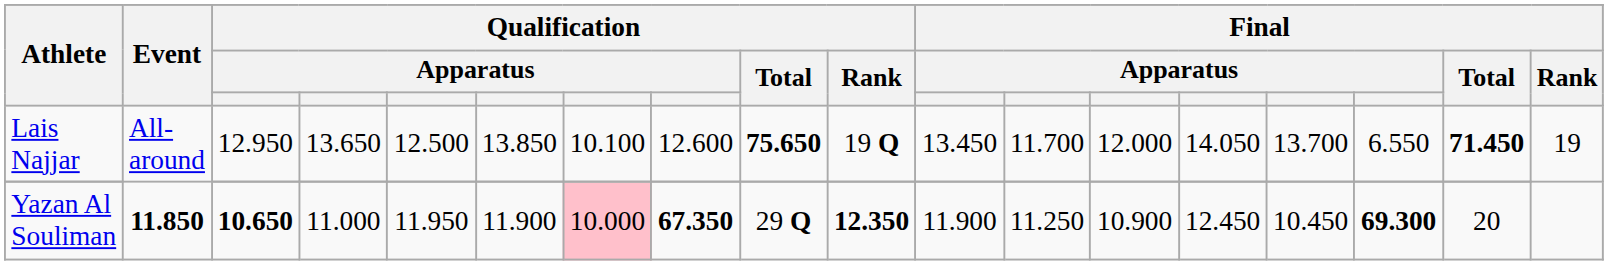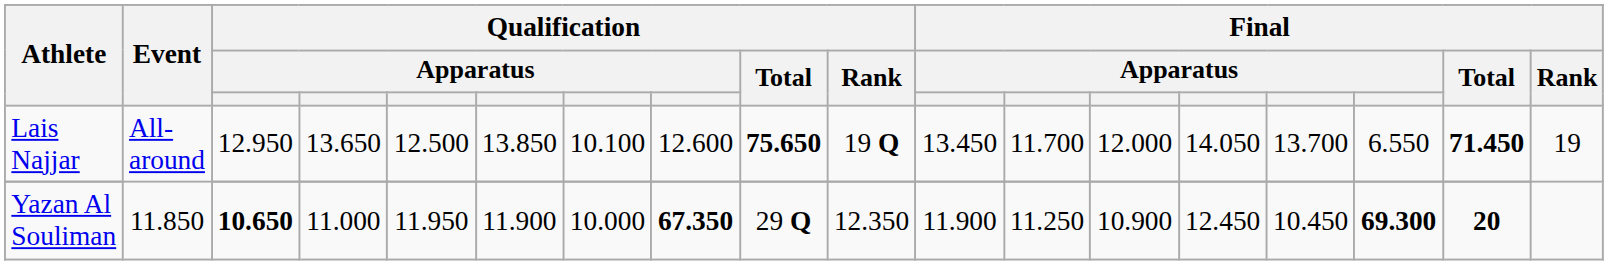(167, 221) bold -> (167, 221) normal
(607, 221) pink background -> (607, 221) no background
(872, 221) bold -> (872, 221) normal
(1487, 221) normal -> (1487, 221) bold
